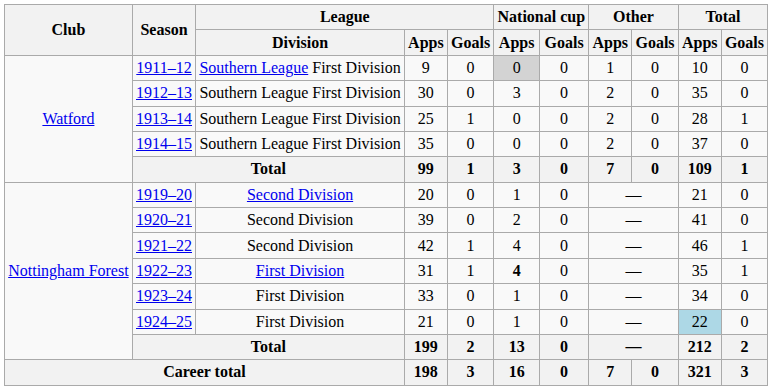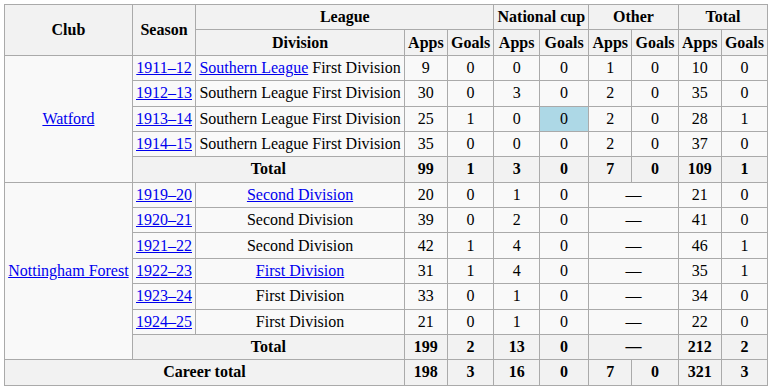(517, 67) lightgrey background -> (517, 67) no background
(564, 118) no background -> (564, 118) lightblue background
(517, 270) bold -> (517, 270) normal
(700, 321) lightblue background -> (700, 321) no background
